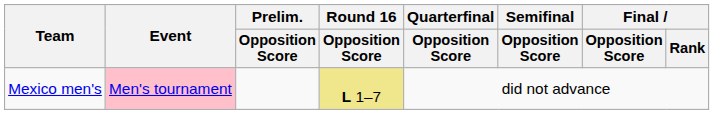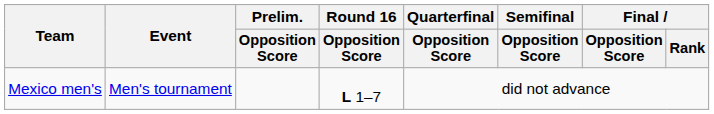(170, 89) pink background -> (170, 89) no background
(361, 98) khaki background -> (361, 98) no background
